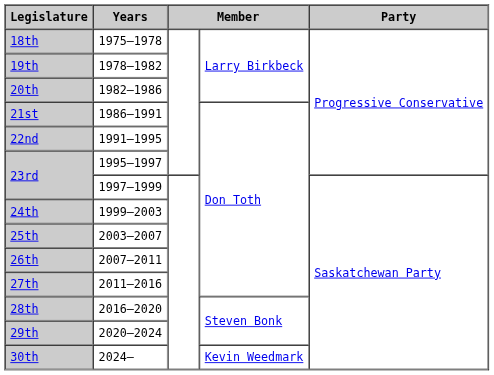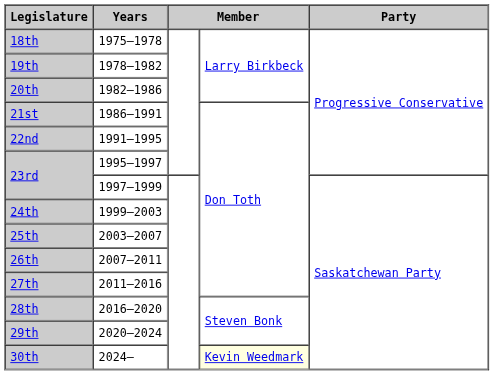(254, 357) no background -> (254, 357) lightyellow background
